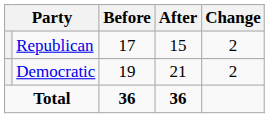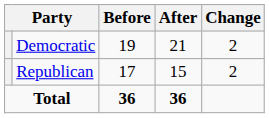rows swapped: (56, 71) <-> (55, 44)
